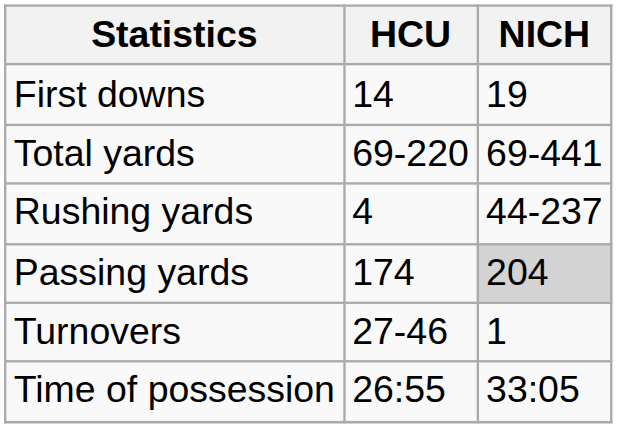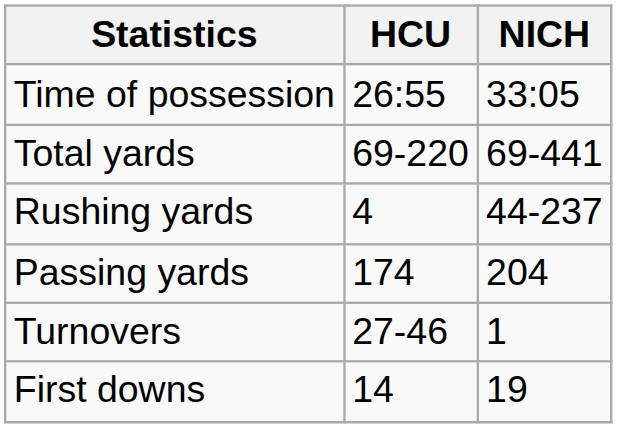rows swapped: (110, 94) <-> (174, 390)
(517, 272) lightgrey background -> (517, 272) no background
